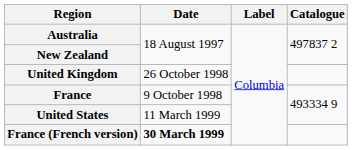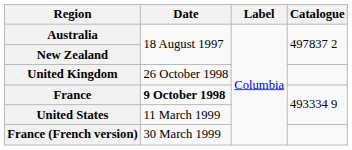(183, 94) normal -> (184, 94) bold
(184, 134) bold -> (182, 134) normal
